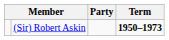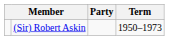(140, 27) bold -> (140, 27) normal
